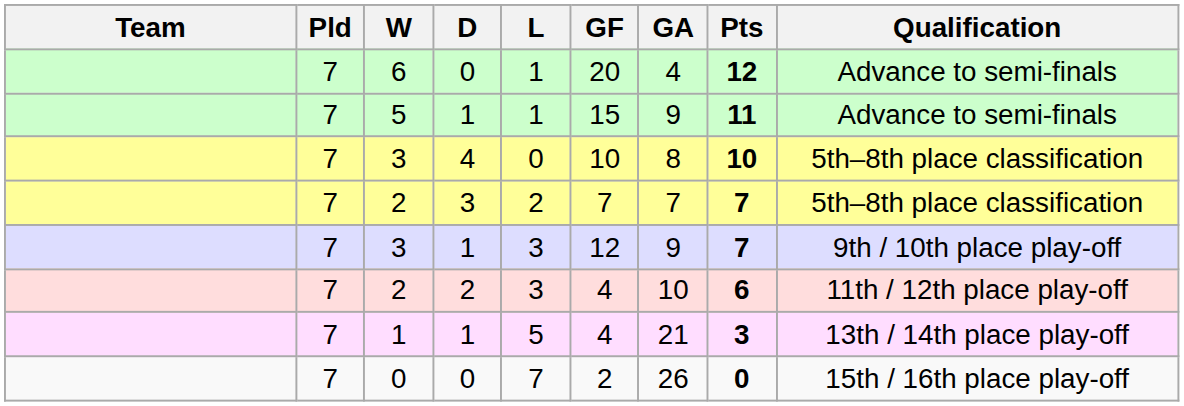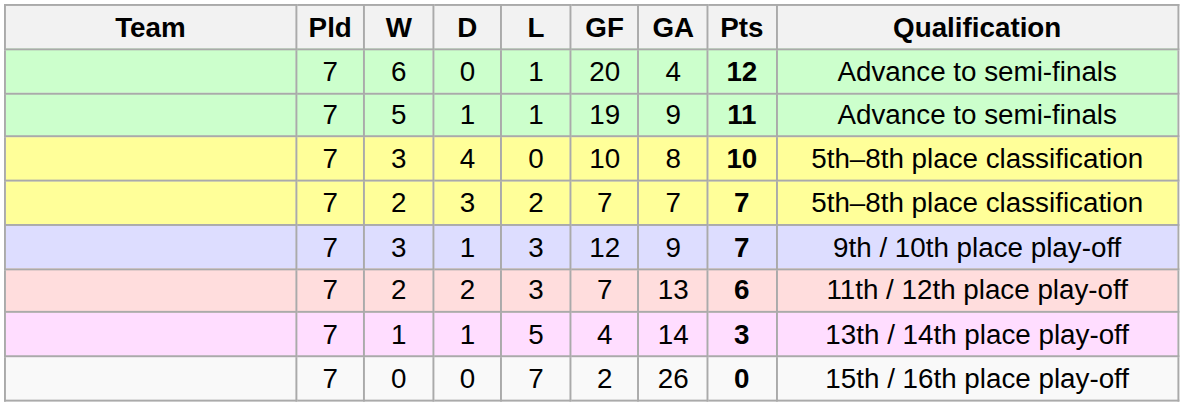(605, 115) 15 -> (605, 115) 19
(605, 291) 4 -> (605, 291) 7
(673, 291) 10 -> (673, 291) 13
(673, 335) 21 -> (673, 335) 14
